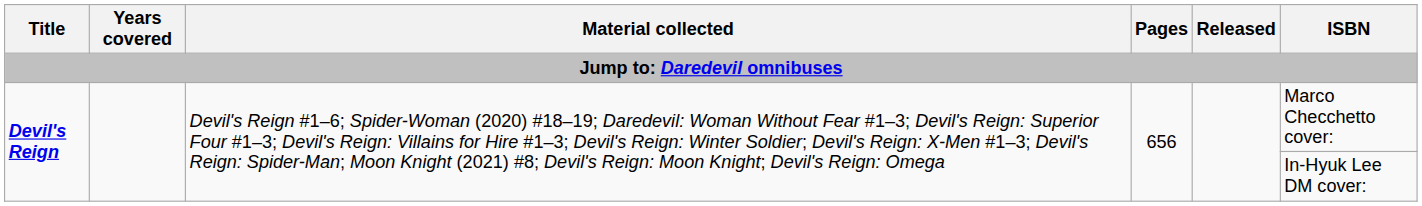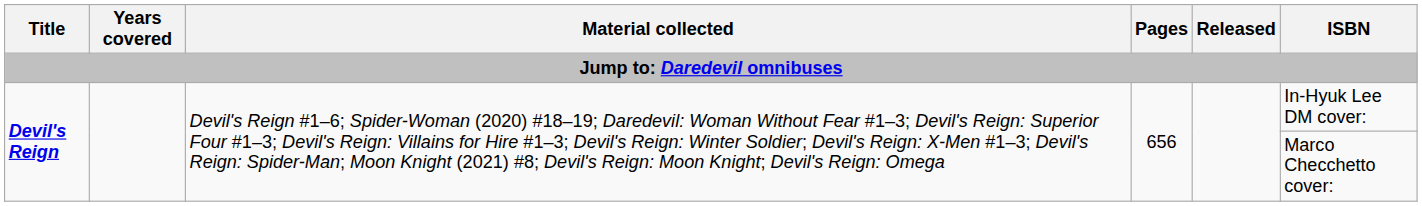(1330, 116) Marco Checchetto cover: -> (1333, 106) In-Hyuk Lee DM cover:
(1333, 176) In-Hyuk Lee DM cover: -> (1330, 165) Marco Checchetto cover:
